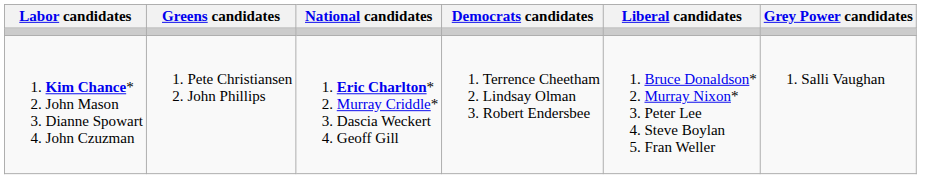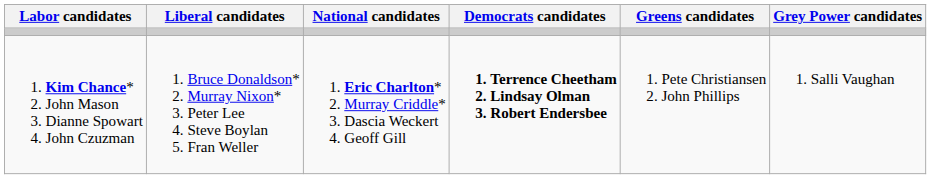columns swapped: (682, 16) <-> (221, 16)
(523, 96) normal -> (535, 96) bold
